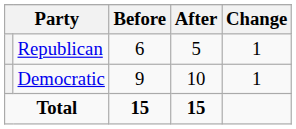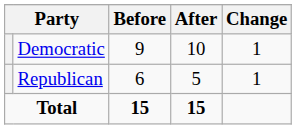rows swapped: (61, 78) <-> (60, 49)
